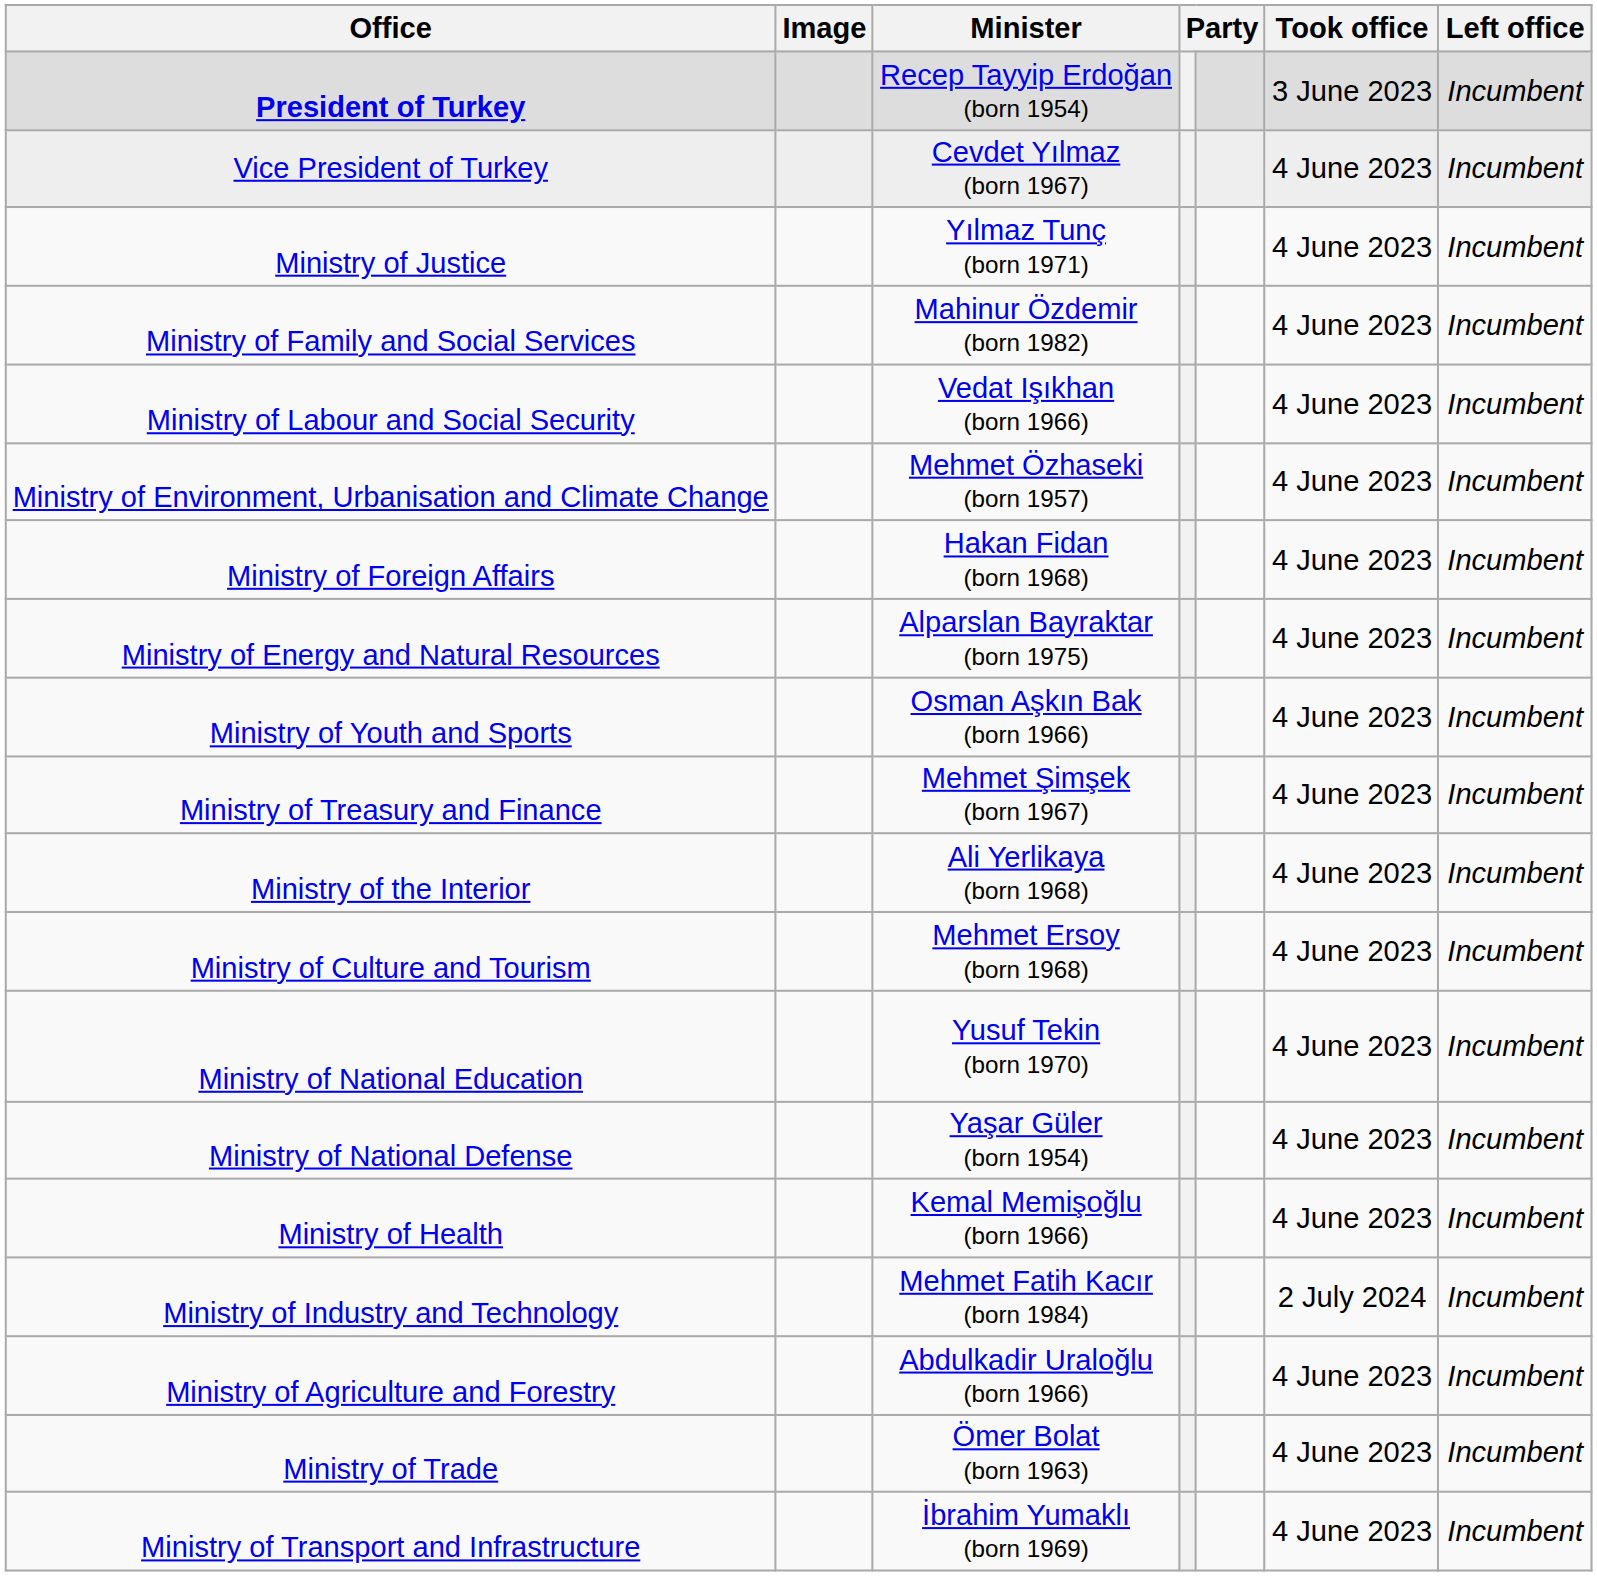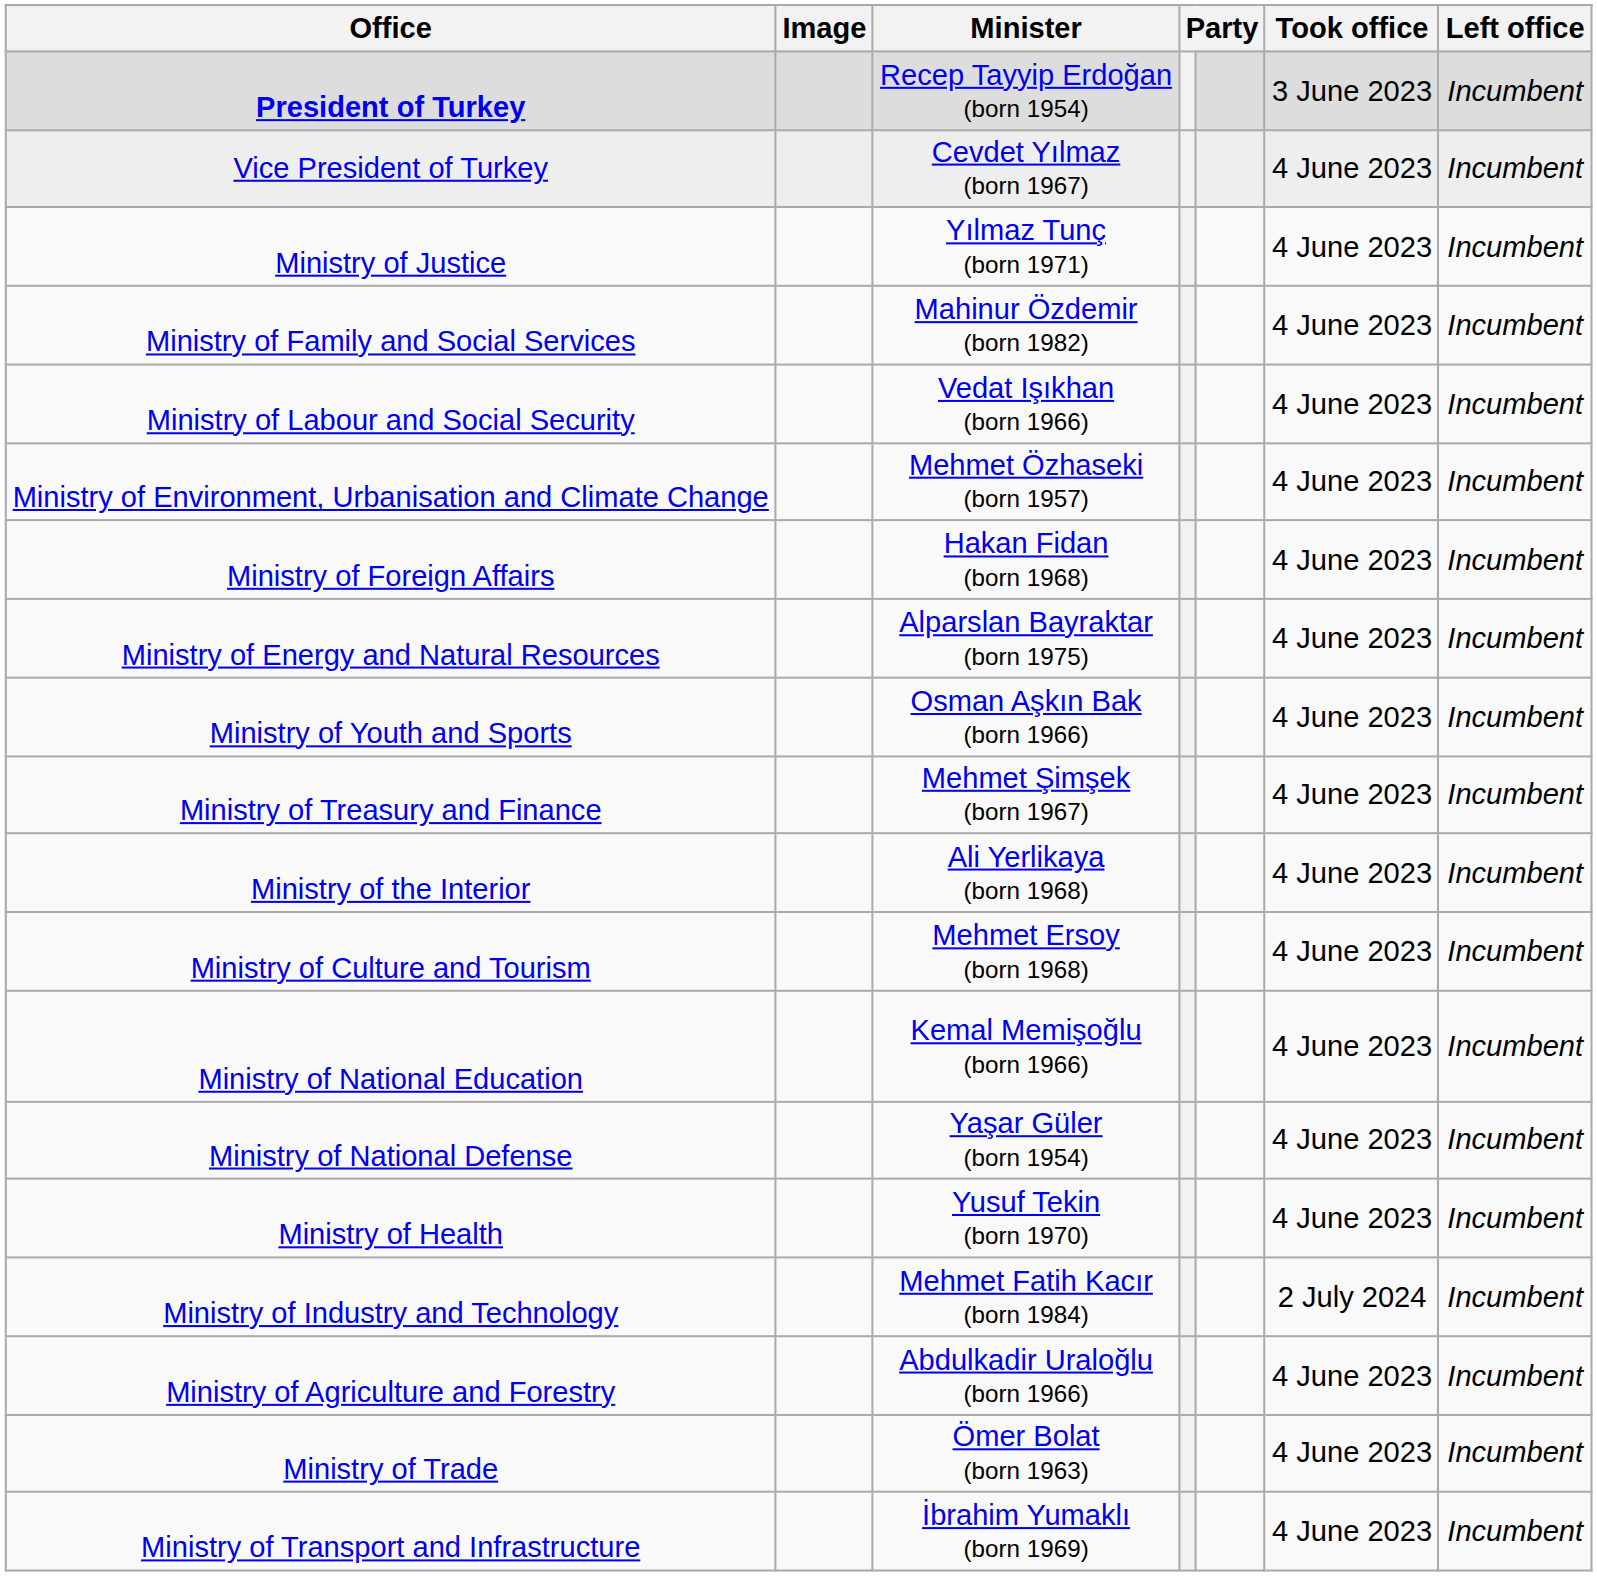(1026, 1046) Yusuf Tekin (born 1970) -> (1026, 1046) Kemal Memişoğlu (born 1966)
(1026, 1219) Kemal Memişoğlu (born 1966) -> (1026, 1219) Yusuf Tekin (born 1970)
